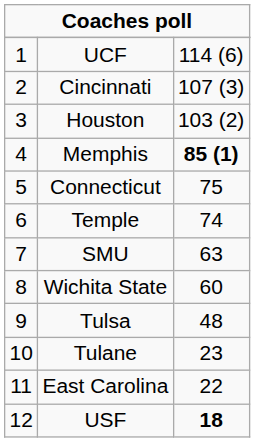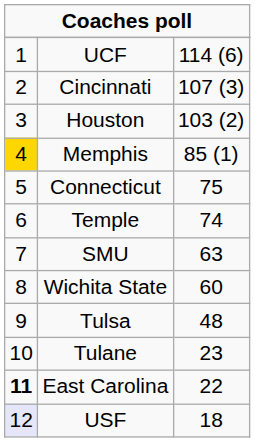(21, 154) no background -> (21, 154) gold background
(211, 154) bold -> (211, 154) normal
(21, 386) normal -> (21, 386) bold
(21, 420) no background -> (21, 420) lavender background
(211, 420) bold -> (211, 420) normal
